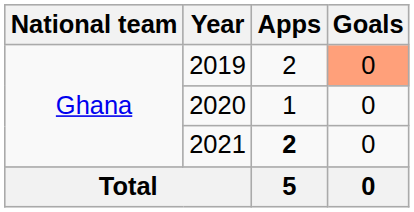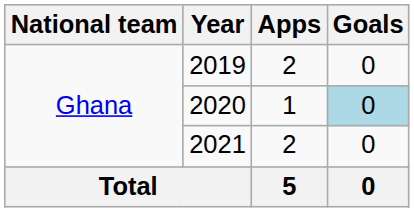(368, 65) lightsalmon background -> (368, 65) no background
(368, 105) no background -> (368, 105) lightblue background
(289, 145) bold -> (289, 145) normal
